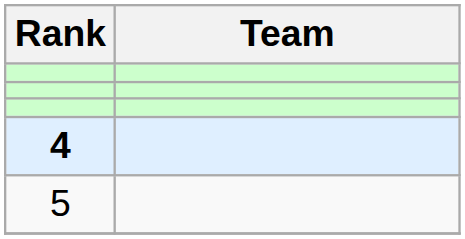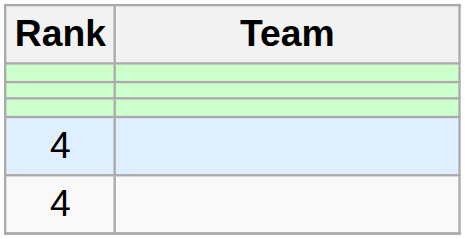(60, 144) bold -> (60, 144) normal
(60, 203) 5 -> (60, 203) 4
